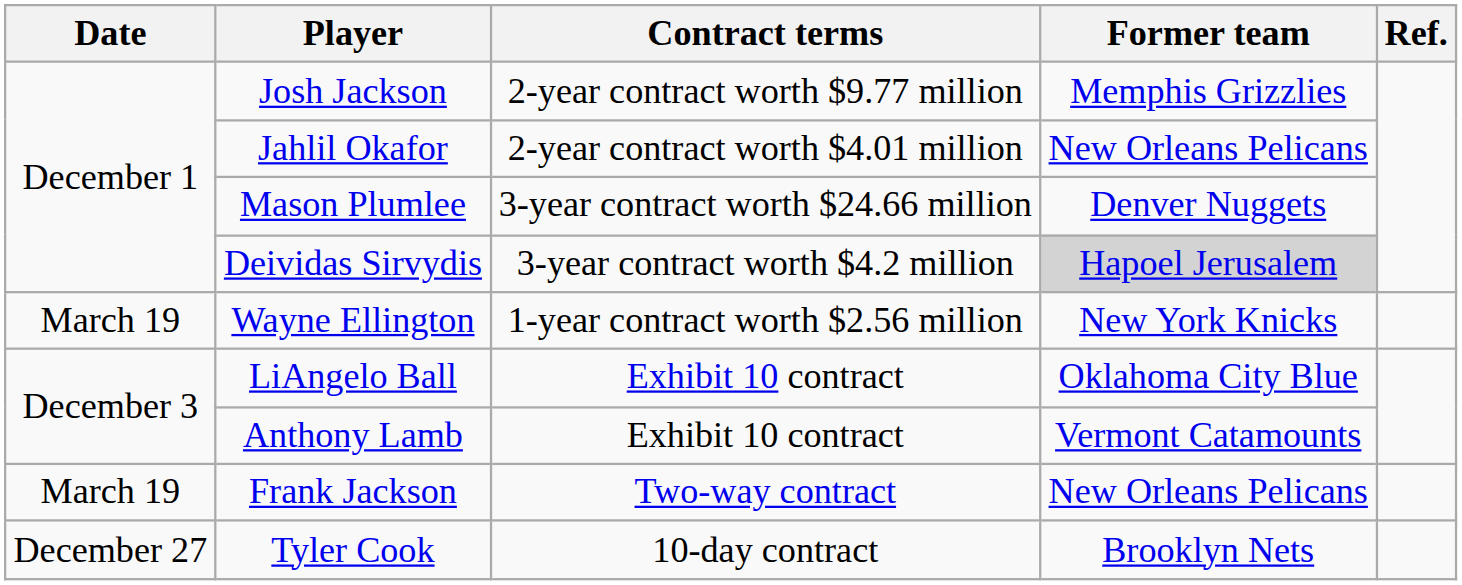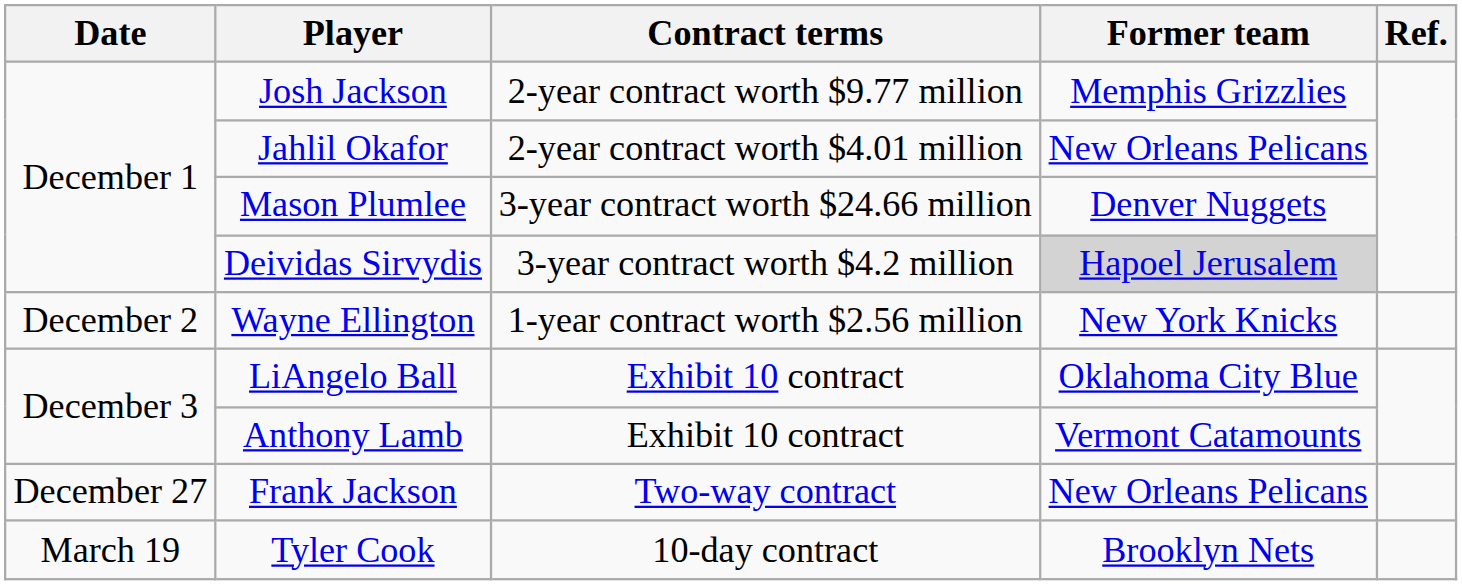(110, 319) March 19 -> (110, 319) December 2
(110, 491) March 19 -> (110, 491) December 27
(110, 549) December 27 -> (110, 549) March 19
